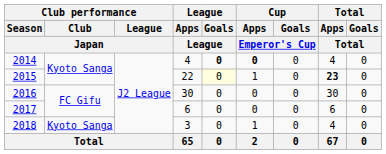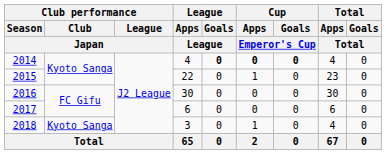(296, 61) normal -> (296, 61) bold
(219, 77) lightyellow background -> (219, 77) no background
(332, 77) bold -> (332, 77) normal
